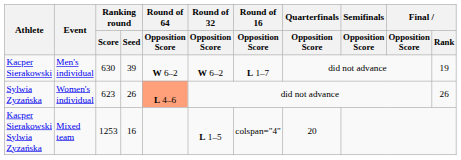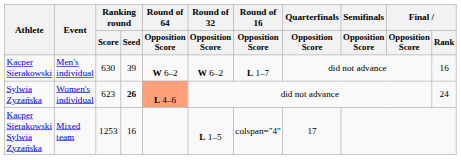(444, 68) 19 -> (444, 68) 16
(132, 94) normal -> (132, 94) bold
(444, 94) 26 -> (444, 94) 24
(312, 131) 20 -> (312, 131) 17
